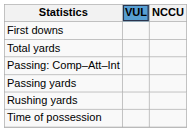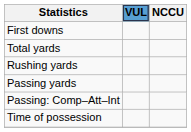rows swapped: (42, 100) <-> (63, 65)
